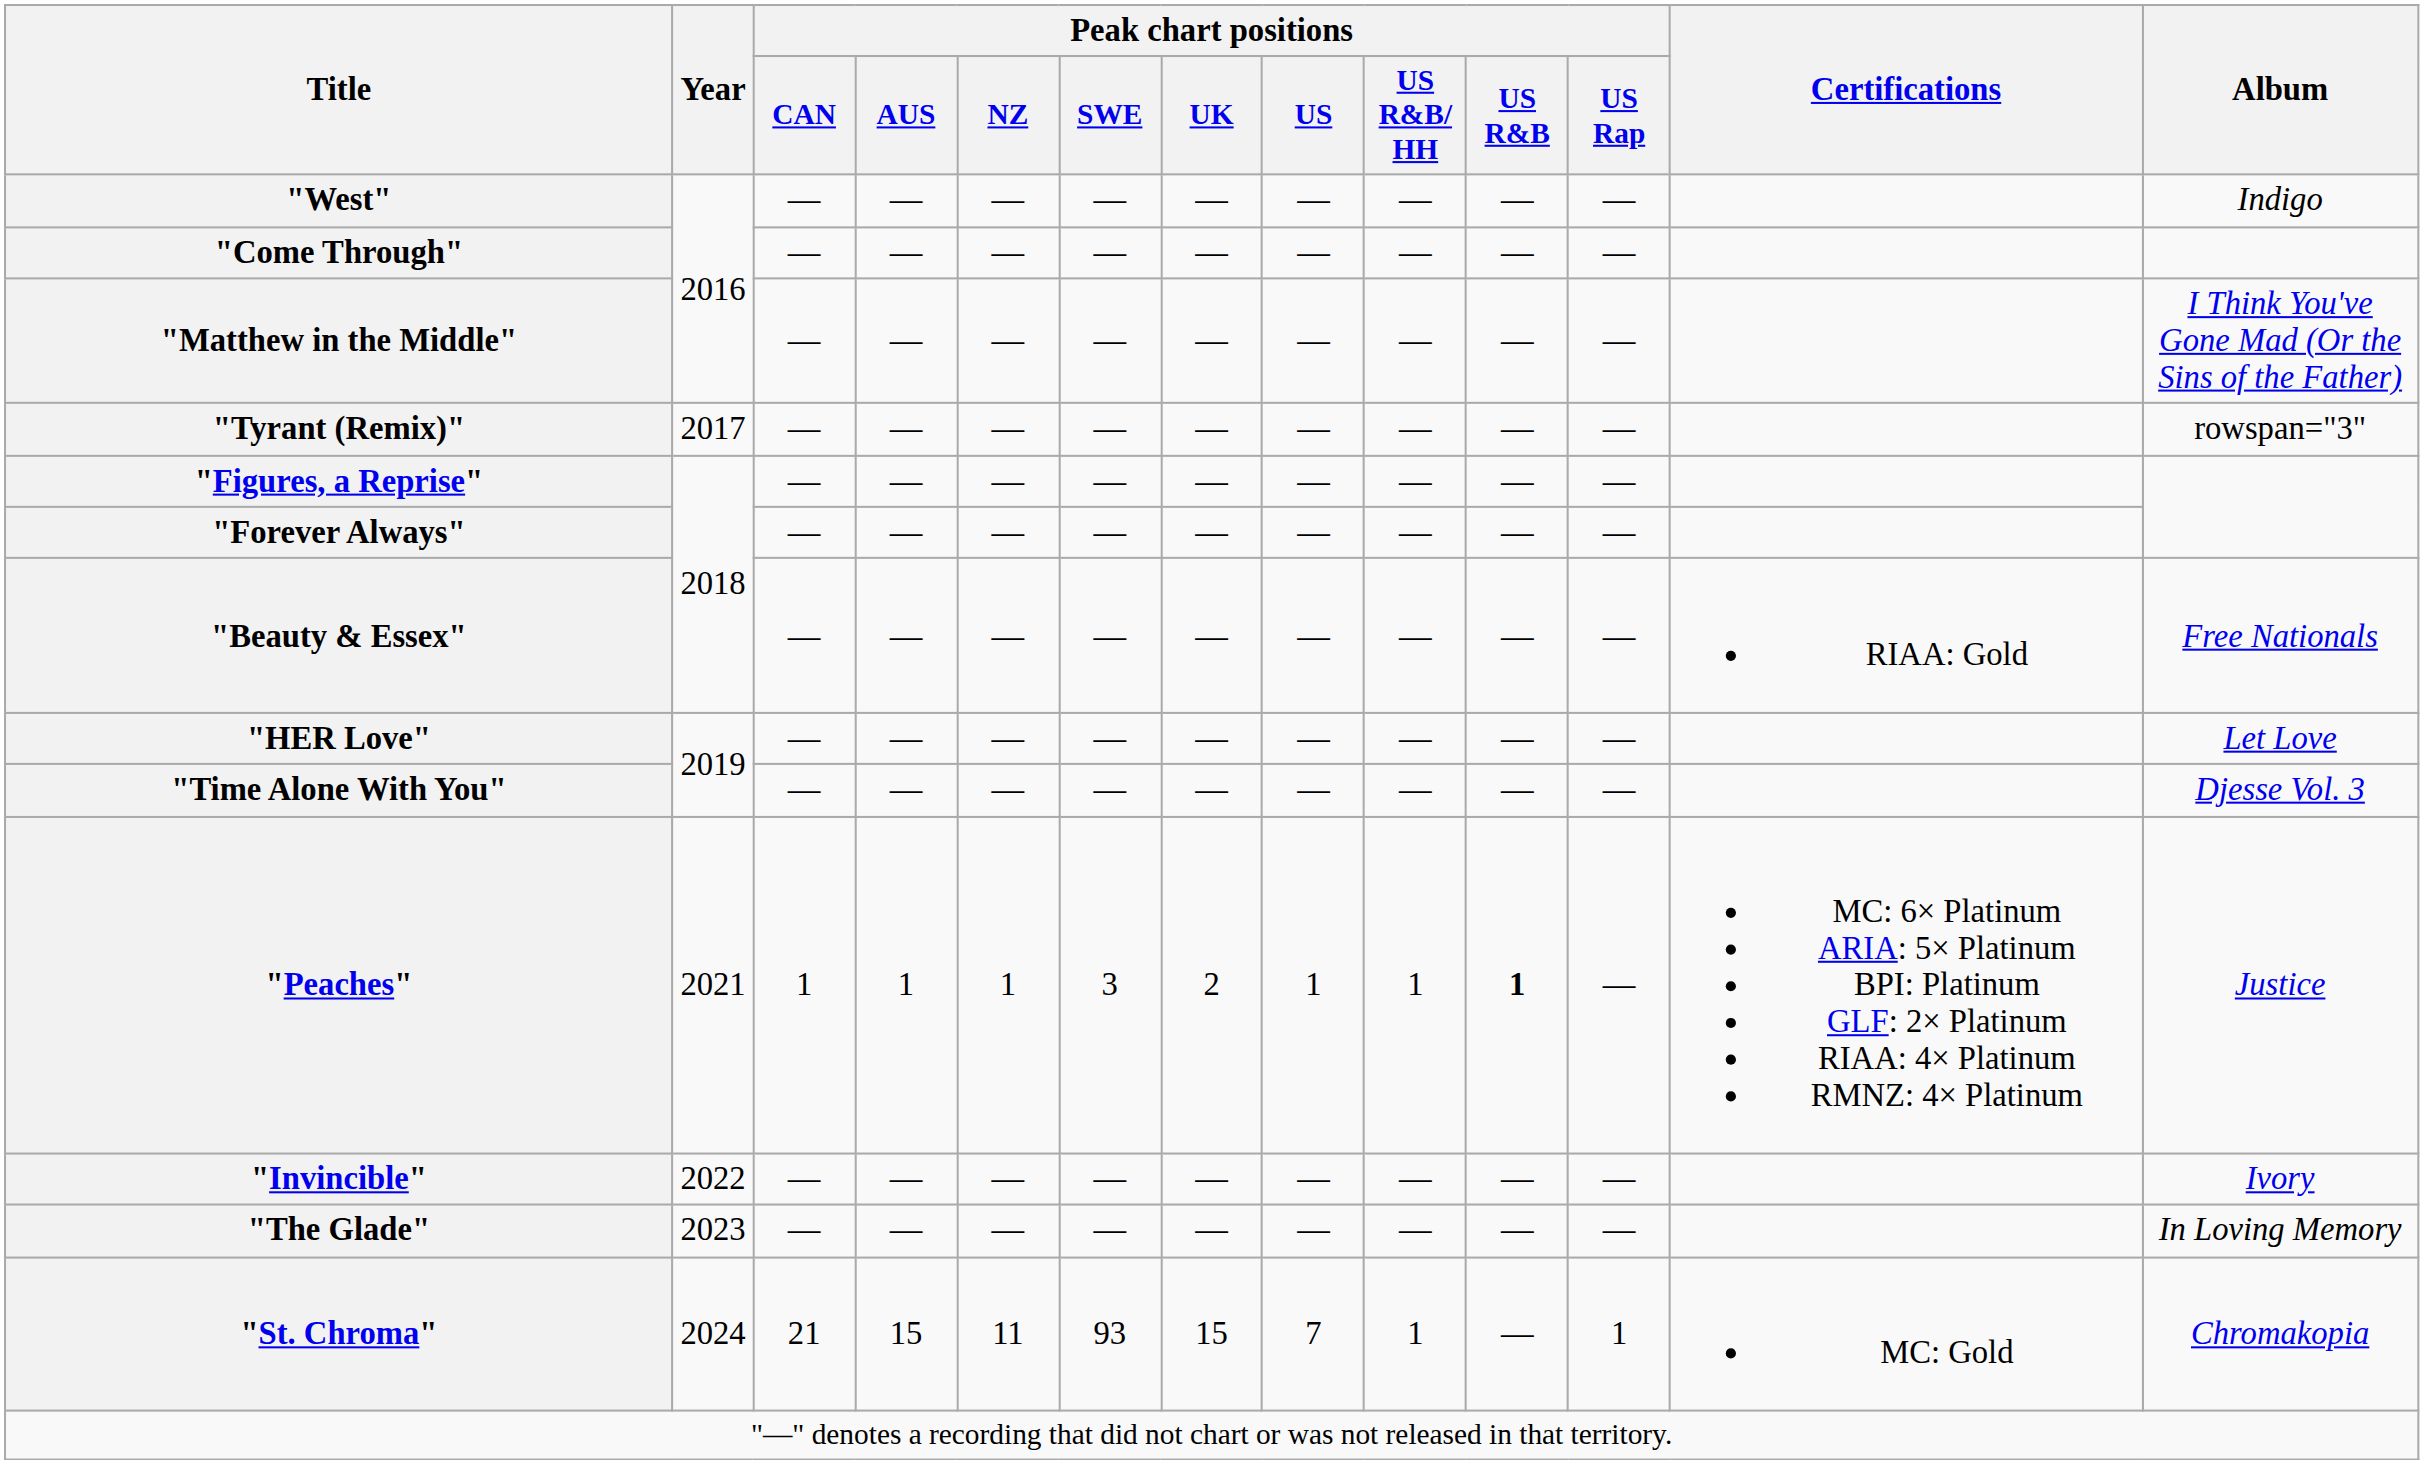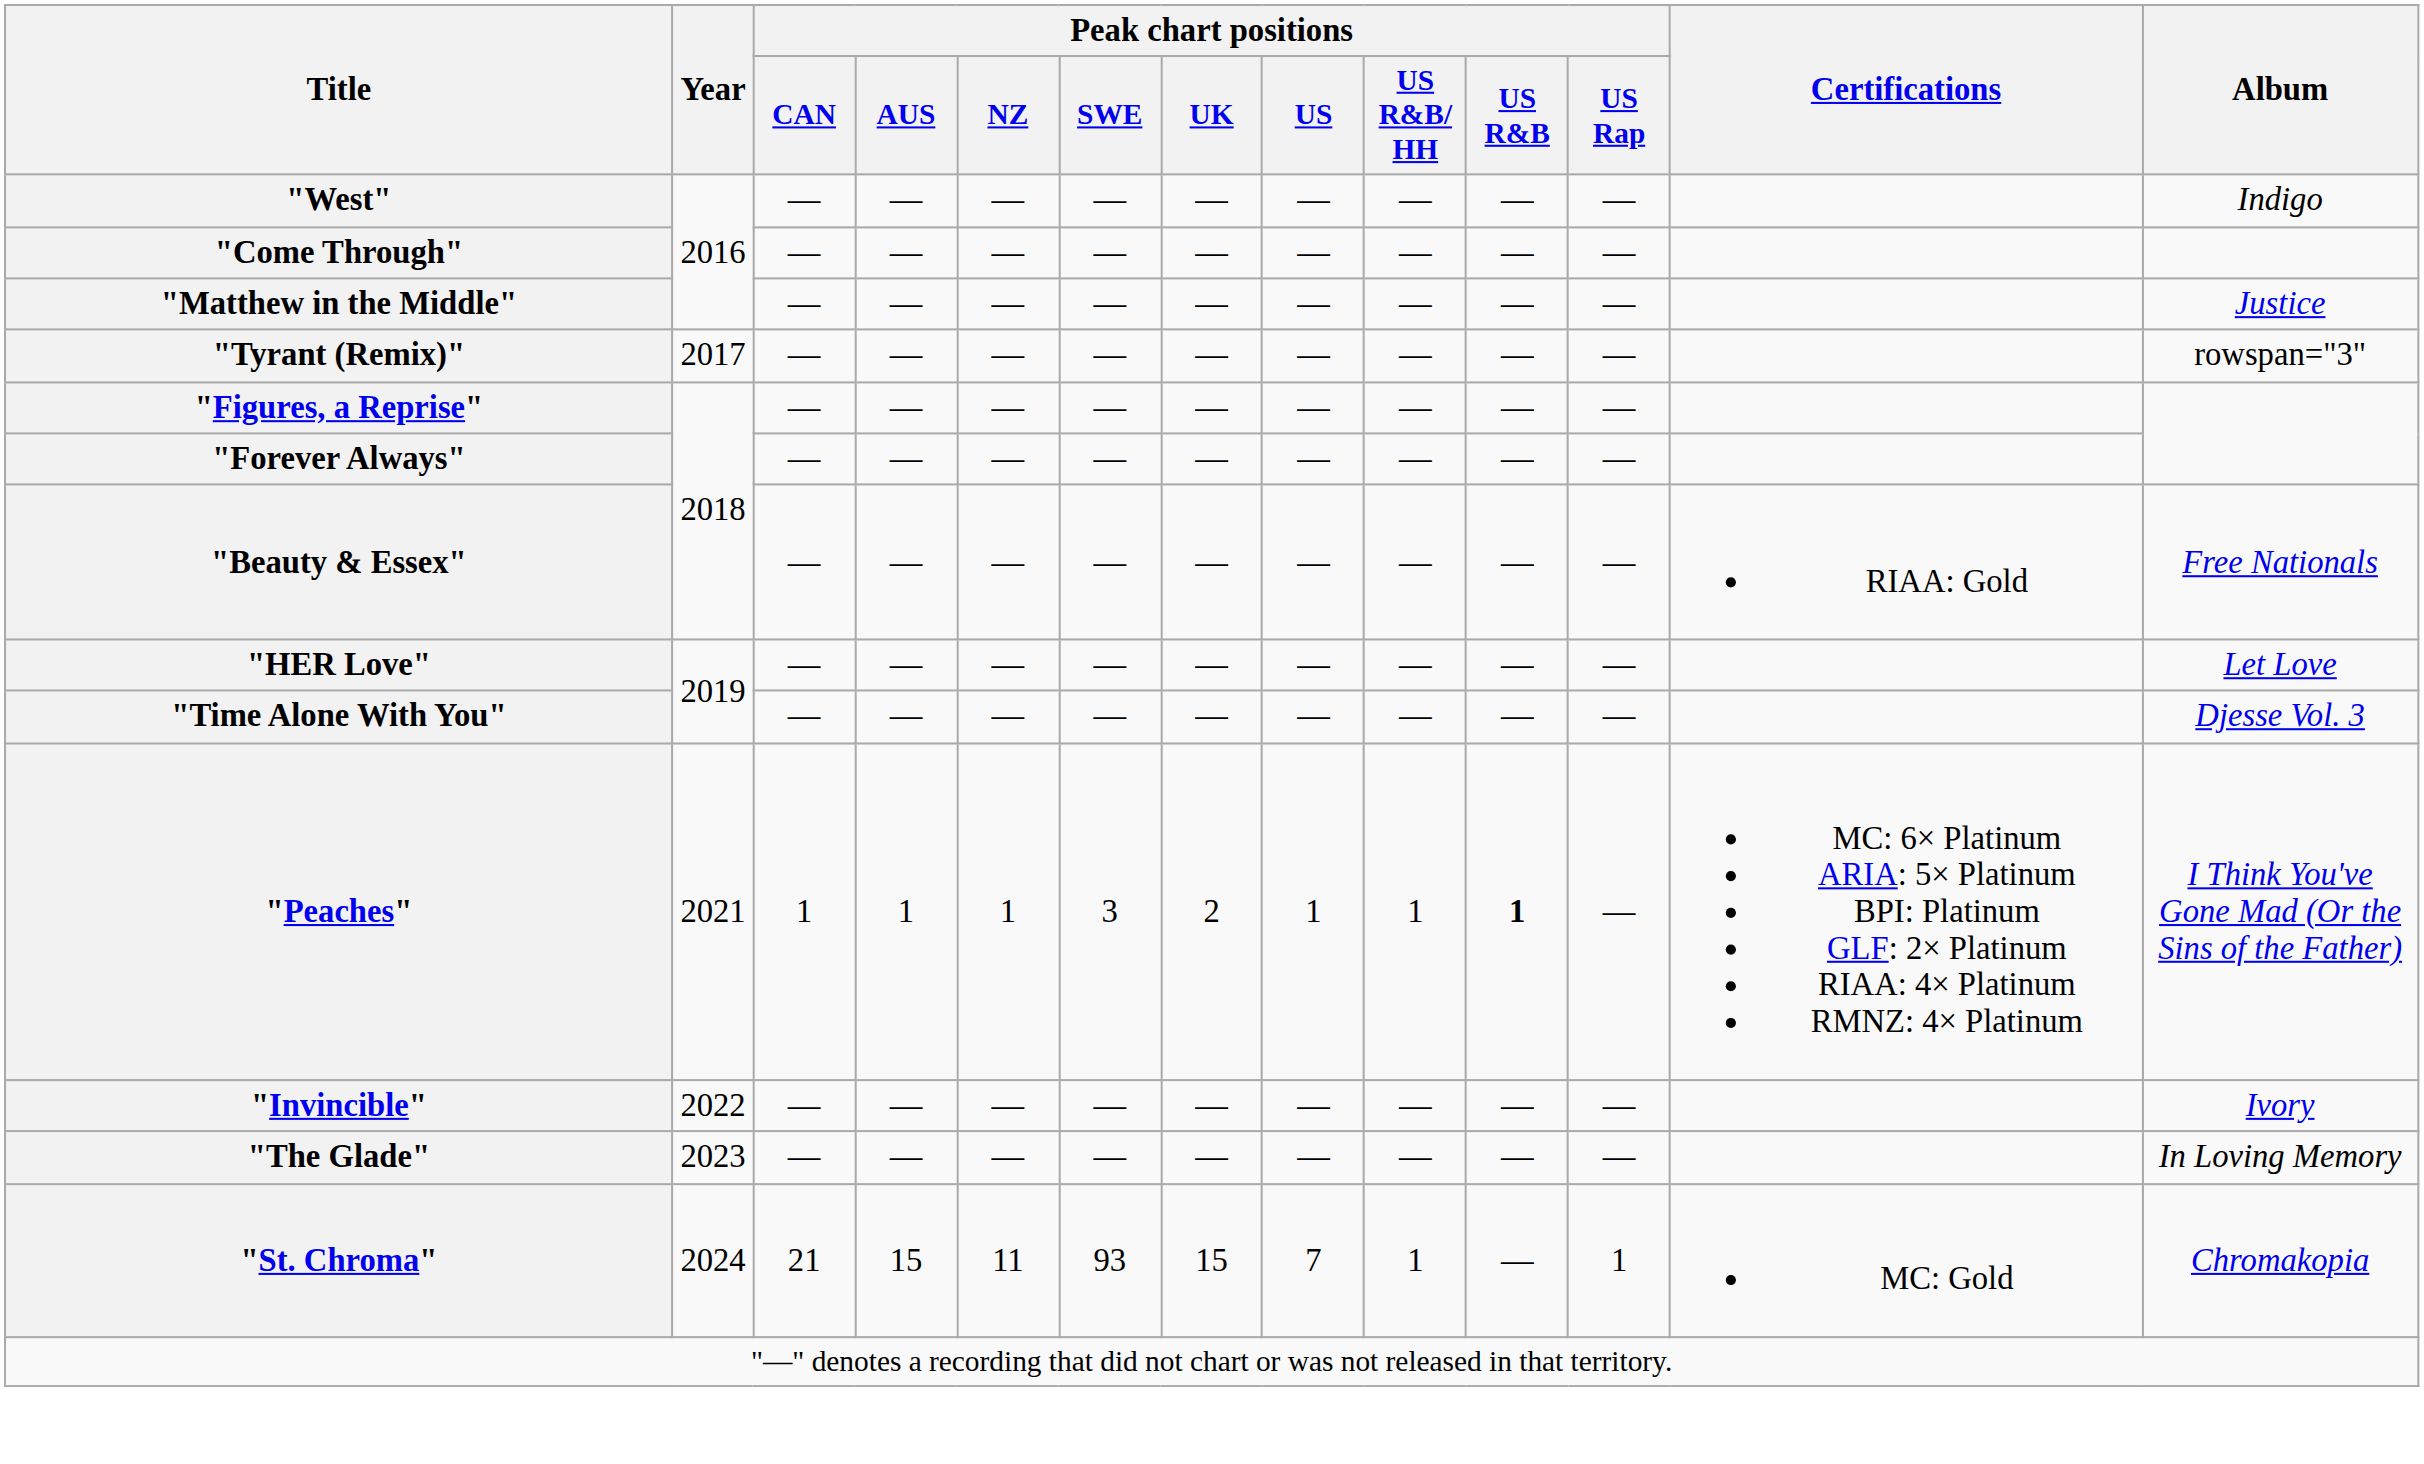(2280, 340) I Think You've Gone Mad (Or the Sins of the Father) -> (2280, 303) Justice
(2280, 984) Justice -> (2280, 910) I Think You've Gone Mad (Or the Sins of the Father)
